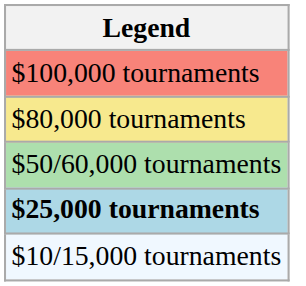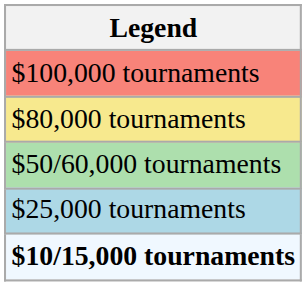(136, 210) bold -> (129, 210) normal
(146, 255) normal -> (153, 255) bold
